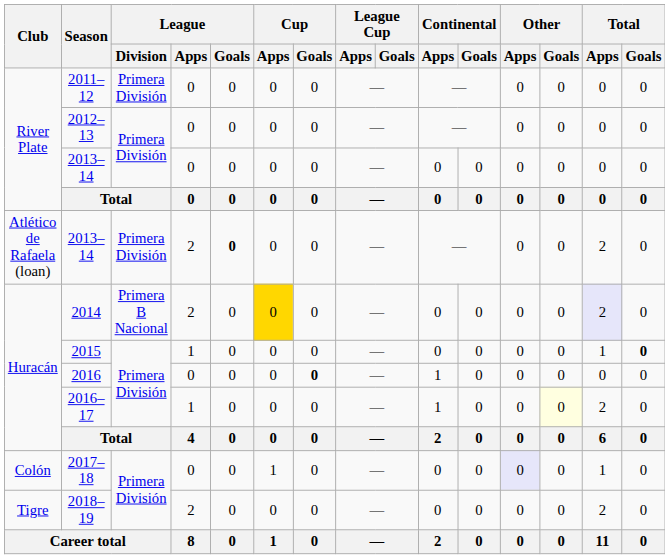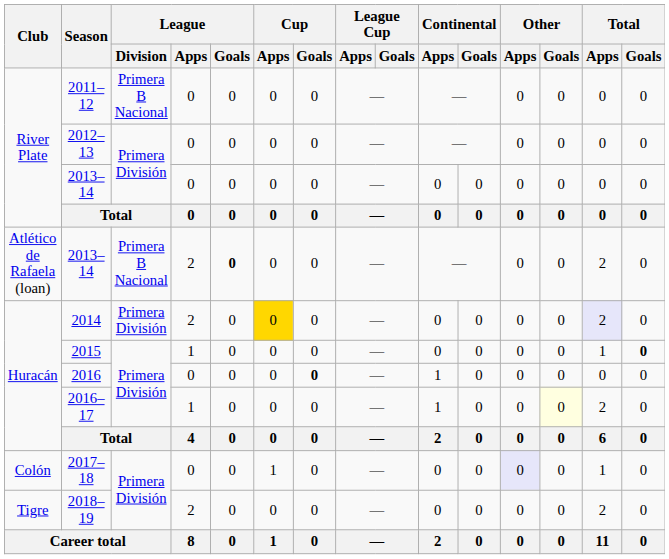(141, 87) Primera División -> (141, 95) Primera B Nacional
(141, 247) Primera División -> (141, 263) Primera B Nacional
(141, 312) Primera B Nacional -> (141, 320) Primera División
